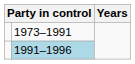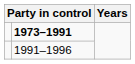(43, 31) normal -> (43, 31) bold
(43, 50) lightblue background -> (43, 50) no background
